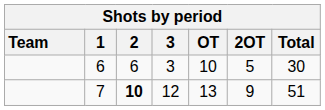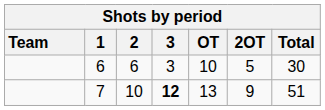(134, 92) bold -> (134, 92) normal
(170, 92) normal -> (170, 92) bold
